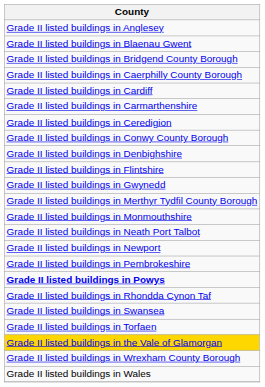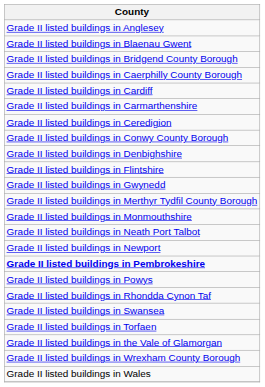(98, 264) normal -> (106, 264) bold
(86, 279) bold -> (80, 279) normal
(114, 342) gold background -> (114, 342) no background
